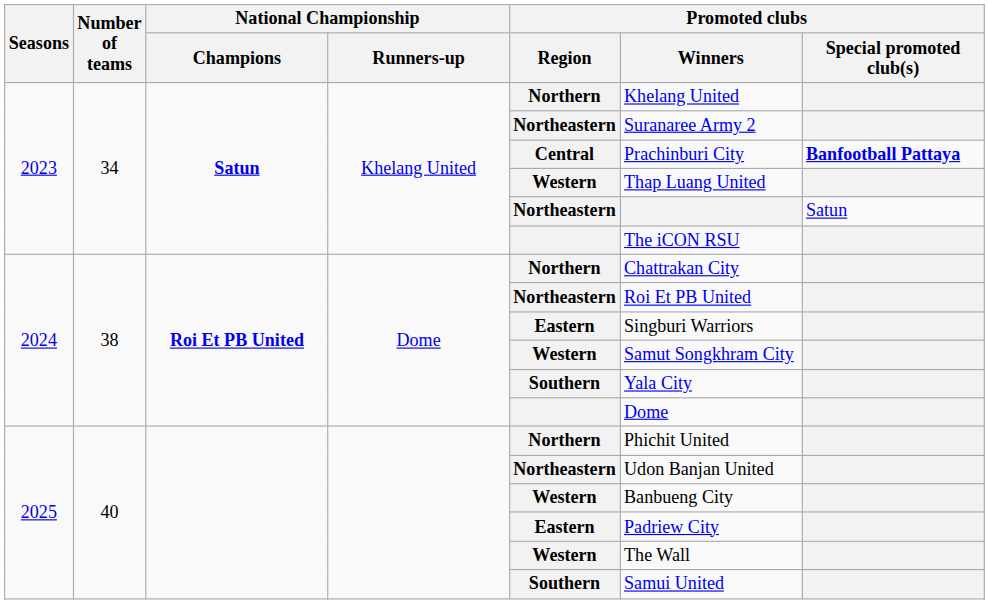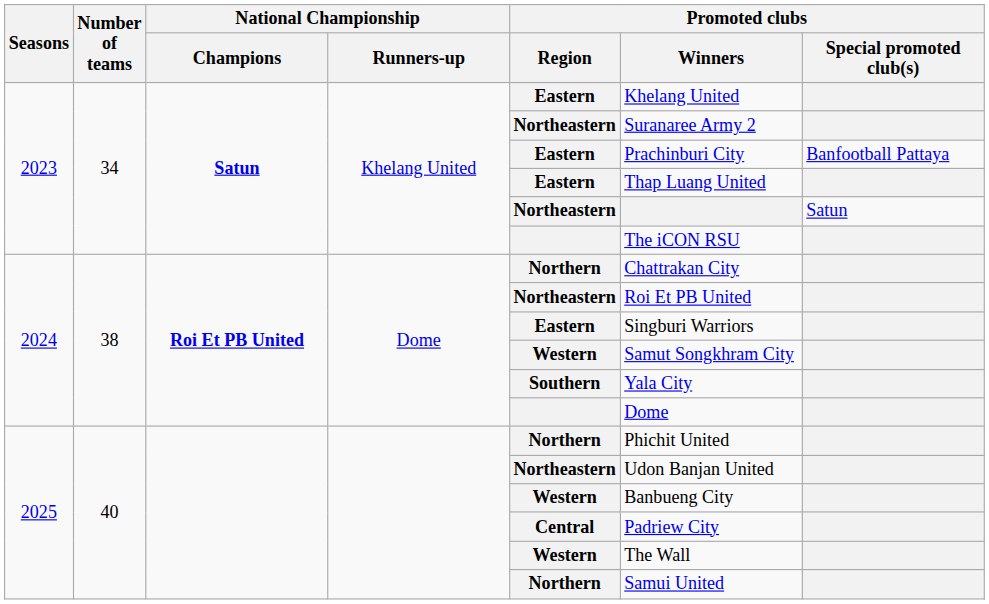(565, 96) Northern -> (565, 96) Eastern
(564, 153) Central -> (565, 153) Eastern
(883, 153) bold -> (878, 153) normal
(564, 182) Western -> (565, 182) Eastern
(565, 526) Eastern -> (565, 526) Central
(564, 583) Southern -> (565, 583) Northern
